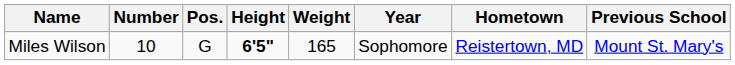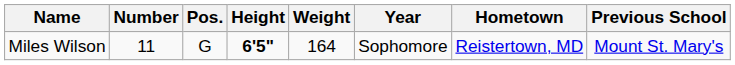(146, 45) 10 -> (146, 45) 11
(322, 45) 165 -> (322, 45) 164
